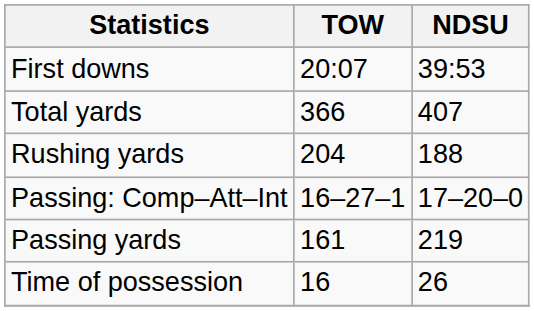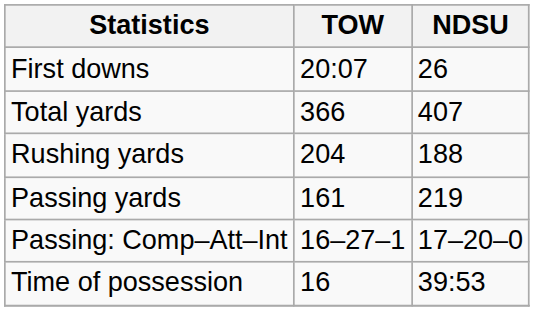(452, 68) 39:53 -> (433, 68) 26
rows swapped: (96, 240) <-> (149, 197)
(433, 283) 26 -> (452, 283) 39:53
